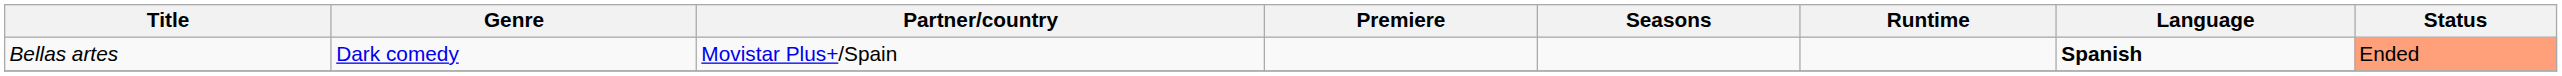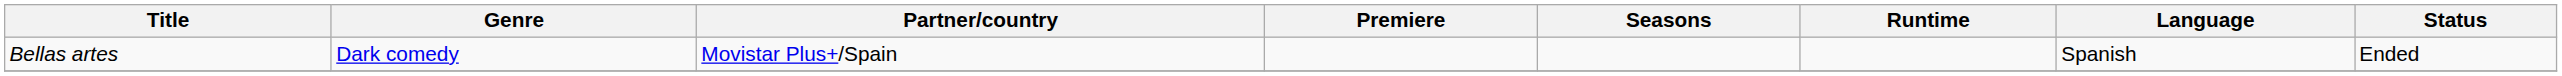(2102, 53) bold -> (2099, 53) normal
(2389, 53) lightsalmon background -> (2389, 53) no background
